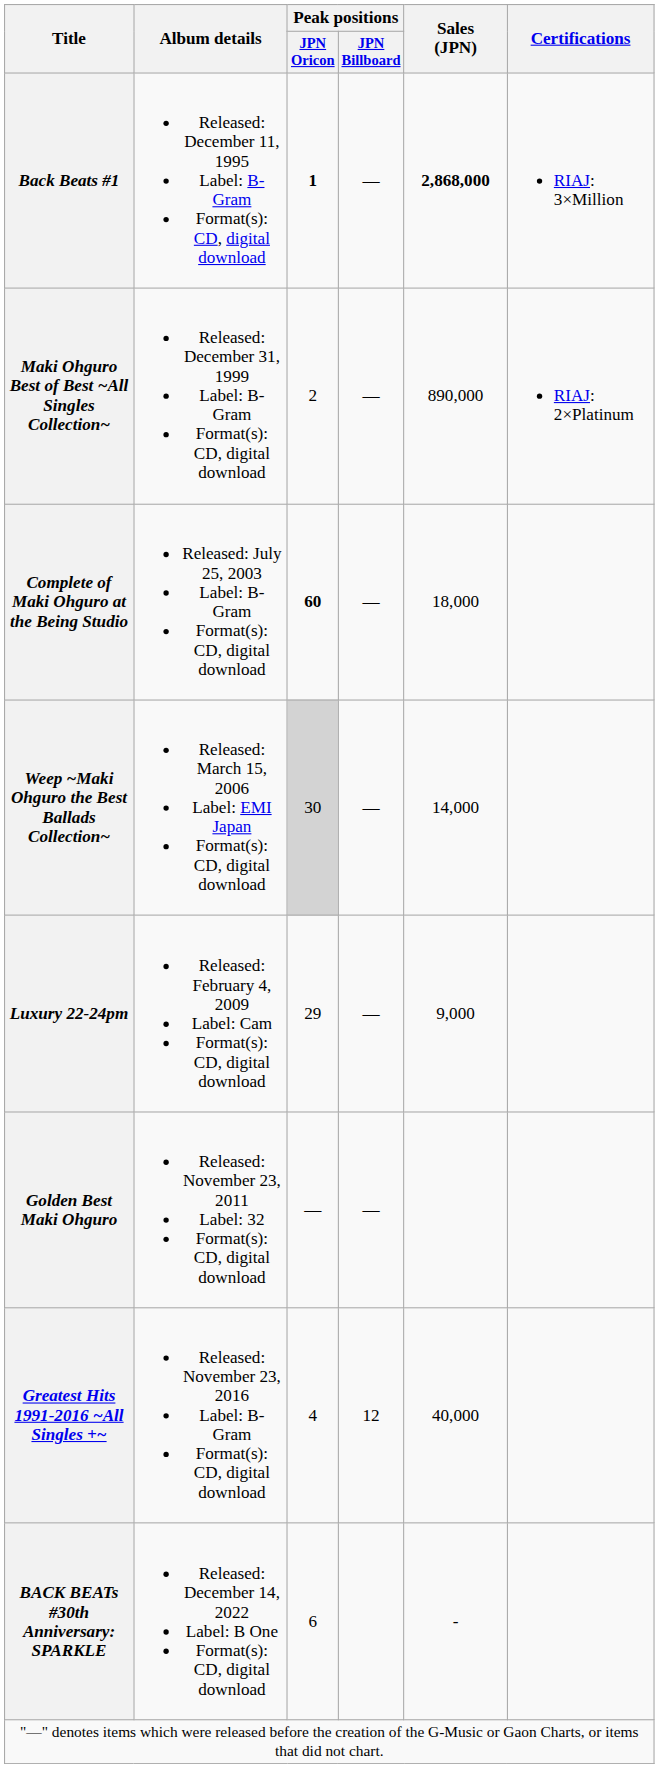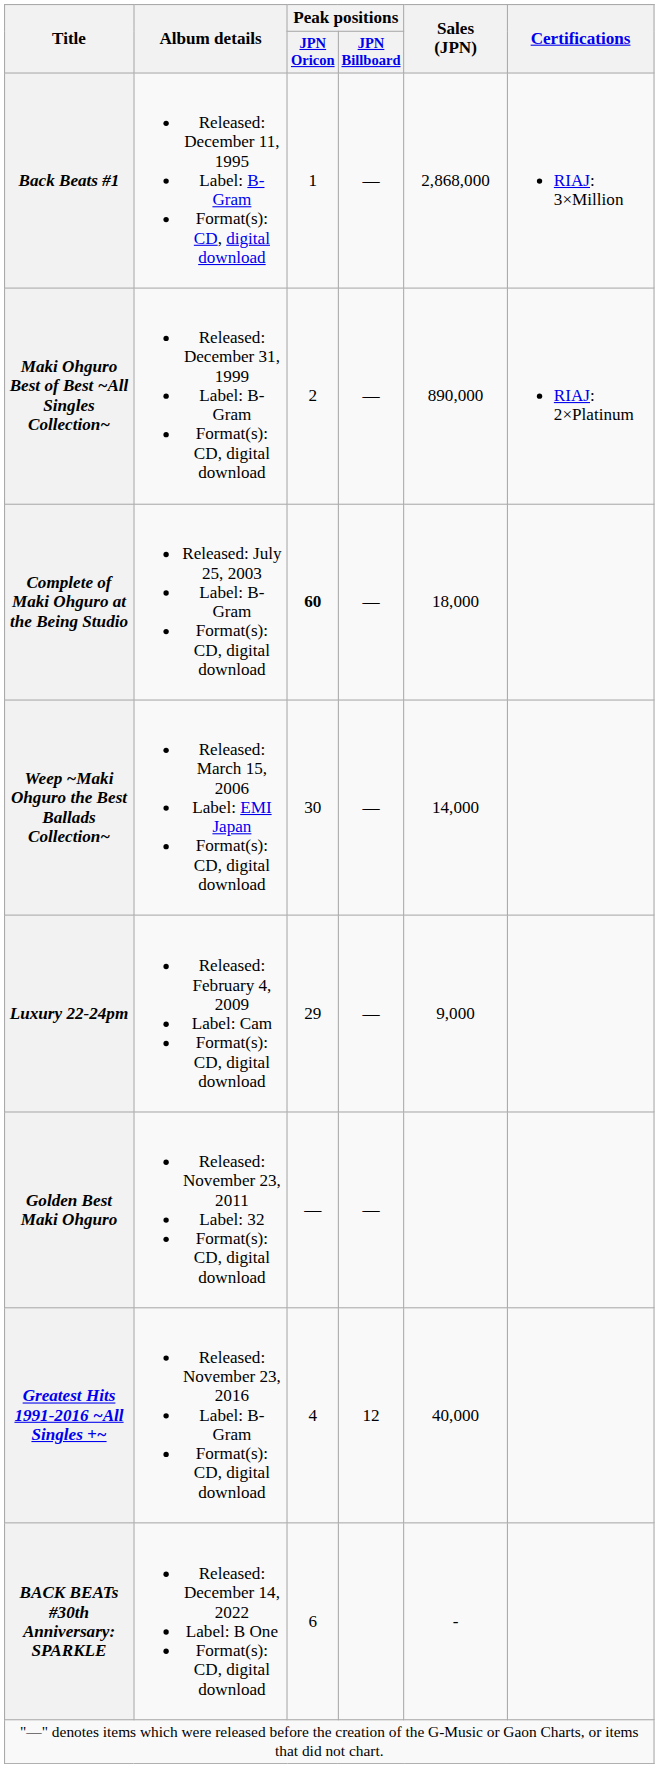(313, 180) bold -> (313, 180) normal
(456, 180) bold -> (456, 180) normal
(313, 807) lightgrey background -> (313, 807) no background
